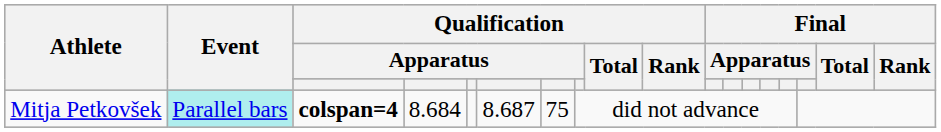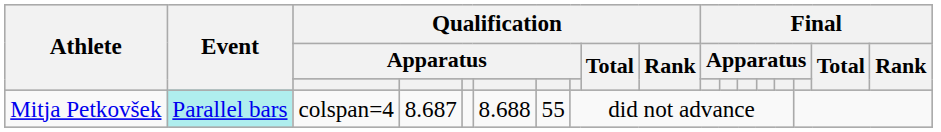(348, 108) bold -> (346, 108) normal
(435, 108) 8.684 -> (431, 108) 8.687
(509, 108) 8.687 -> (505, 108) 8.688
(557, 108) 75 -> (553, 108) 55
